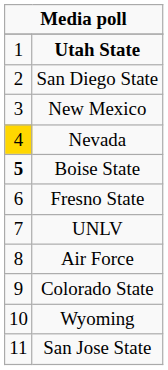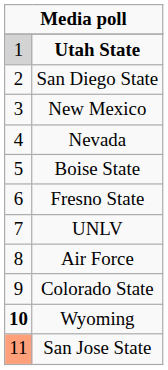(18, 49) no background -> (18, 49) lightgrey background
(18, 139) gold background -> (18, 139) no background
(18, 169) bold -> (18, 169) normal
(18, 318) normal -> (18, 318) bold
(18, 348) no background -> (18, 348) lightsalmon background
